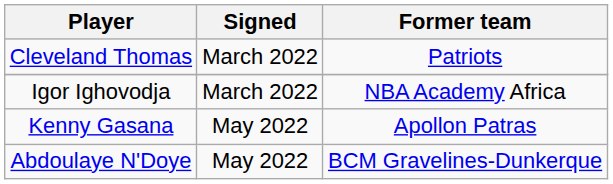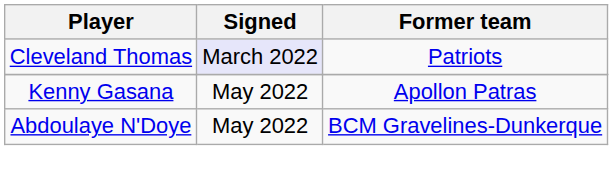(260, 56) no background -> (260, 56) lavender background
- row: (101, 91)
